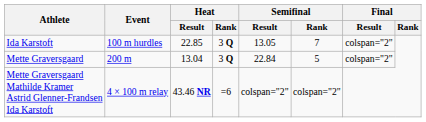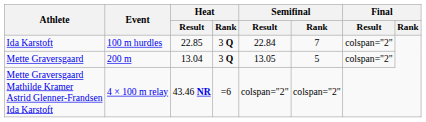(265, 43) 13.05 -> (265, 43) 22.84
(265, 59) 22.84 -> (265, 59) 13.05
